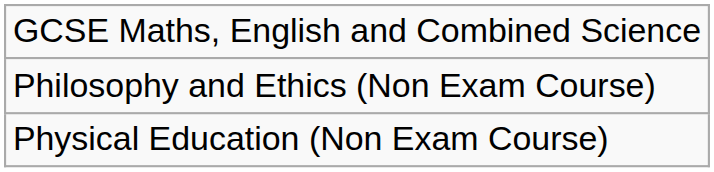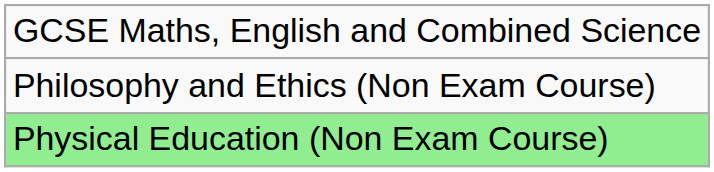(311, 138) no background -> (311, 138) lightgreen background
